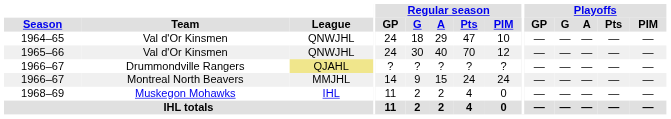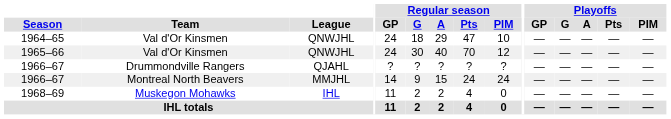(331, 66) khaki background -> (331, 66) no background
